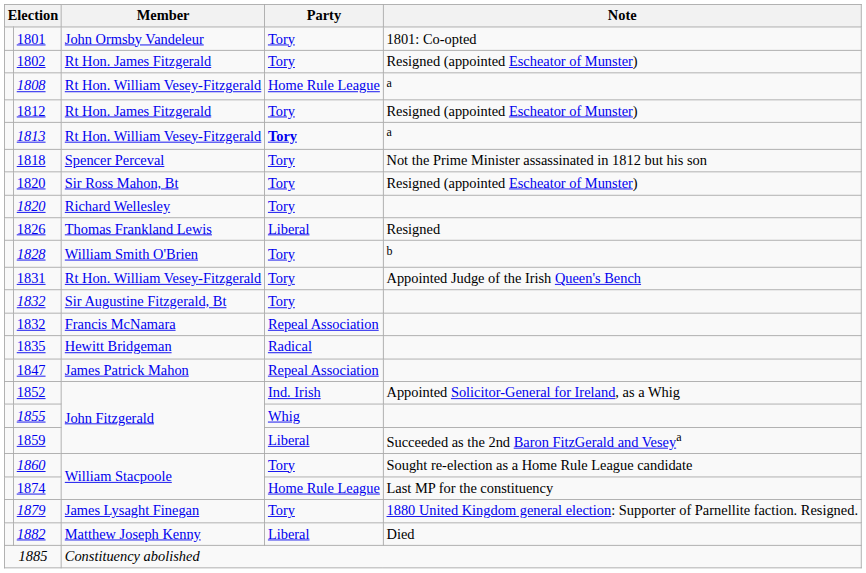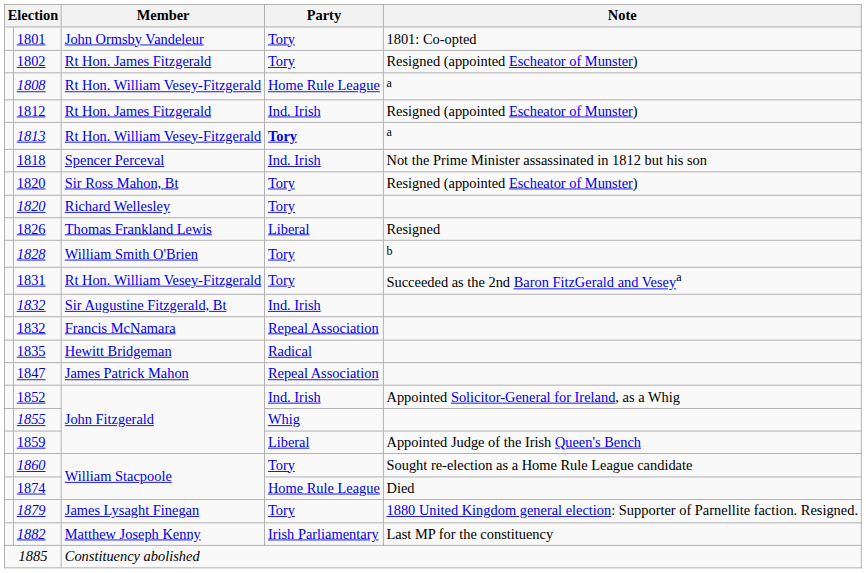(281, 111) Tory -> (294, 111) Ind. Irish
(281, 160) Tory -> (294, 160) Ind. Irish
(514, 278) Appointed Judge of the Irish Queen's Bench -> (534, 280) Succeeded as the 2nd Baron FitzGerald and Veseya
(281, 301) Tory -> (294, 305) Ind. Irish
(534, 440) Succeeded as the 2nd Baron FitzGerald and Veseya -> (514, 442) Appointed Judge of the Irish Queen's Bench
(470, 488) Last MP for the constituency -> (401, 488) Died
(289, 533) Liberal -> (323, 533) Irish Parliamentary
(401, 533) Died -> (470, 533) Last MP for the constituency
